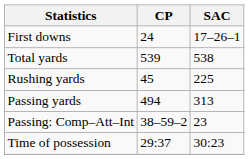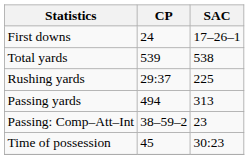(147, 79) 45 -> (156, 79) 29:37
(156, 143) 29:37 -> (147, 143) 45
